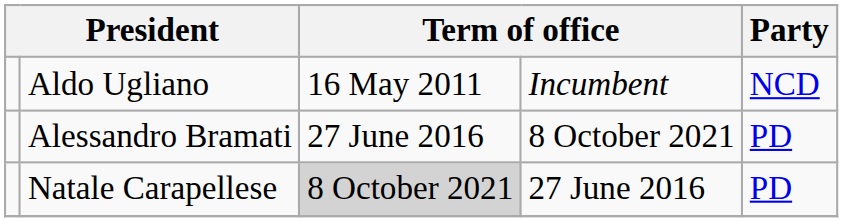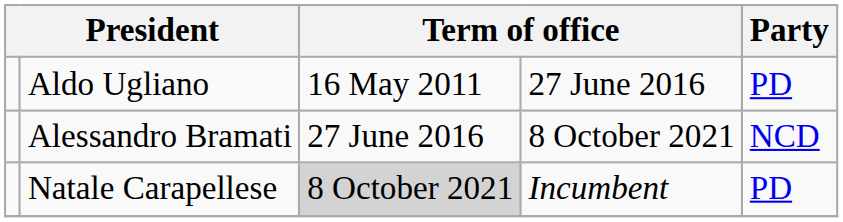(598, 83) Incumbent -> (617, 83) 27 June 2016
(785, 83) NCD -> (771, 83) PD
(771, 135) PD -> (785, 135) NCD
(617, 188) 27 June 2016 -> (598, 188) Incumbent
